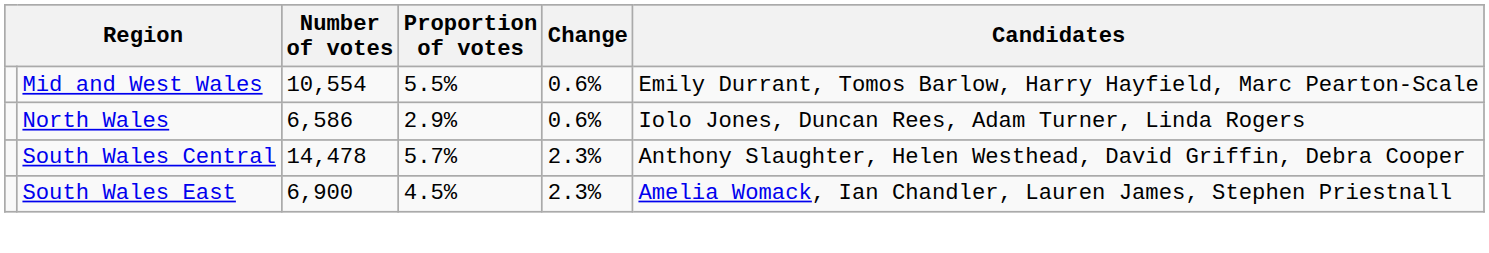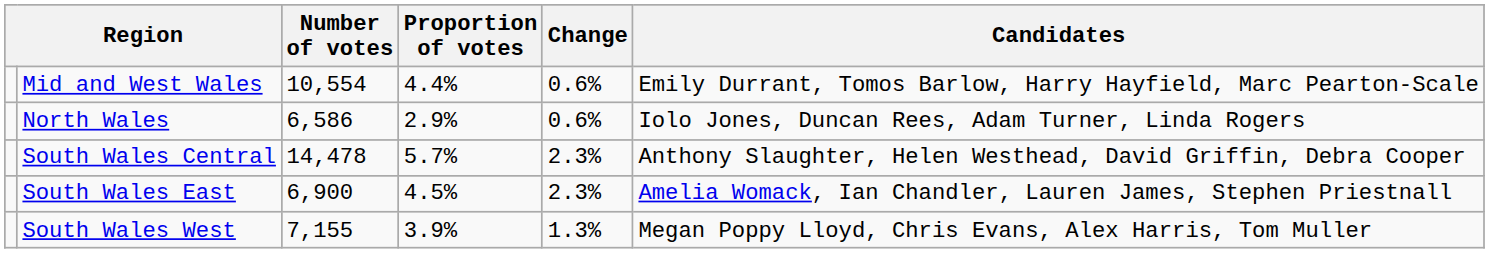(431, 85) 5.5% -> (431, 85) 4.4%
+ row: (129, 230)
